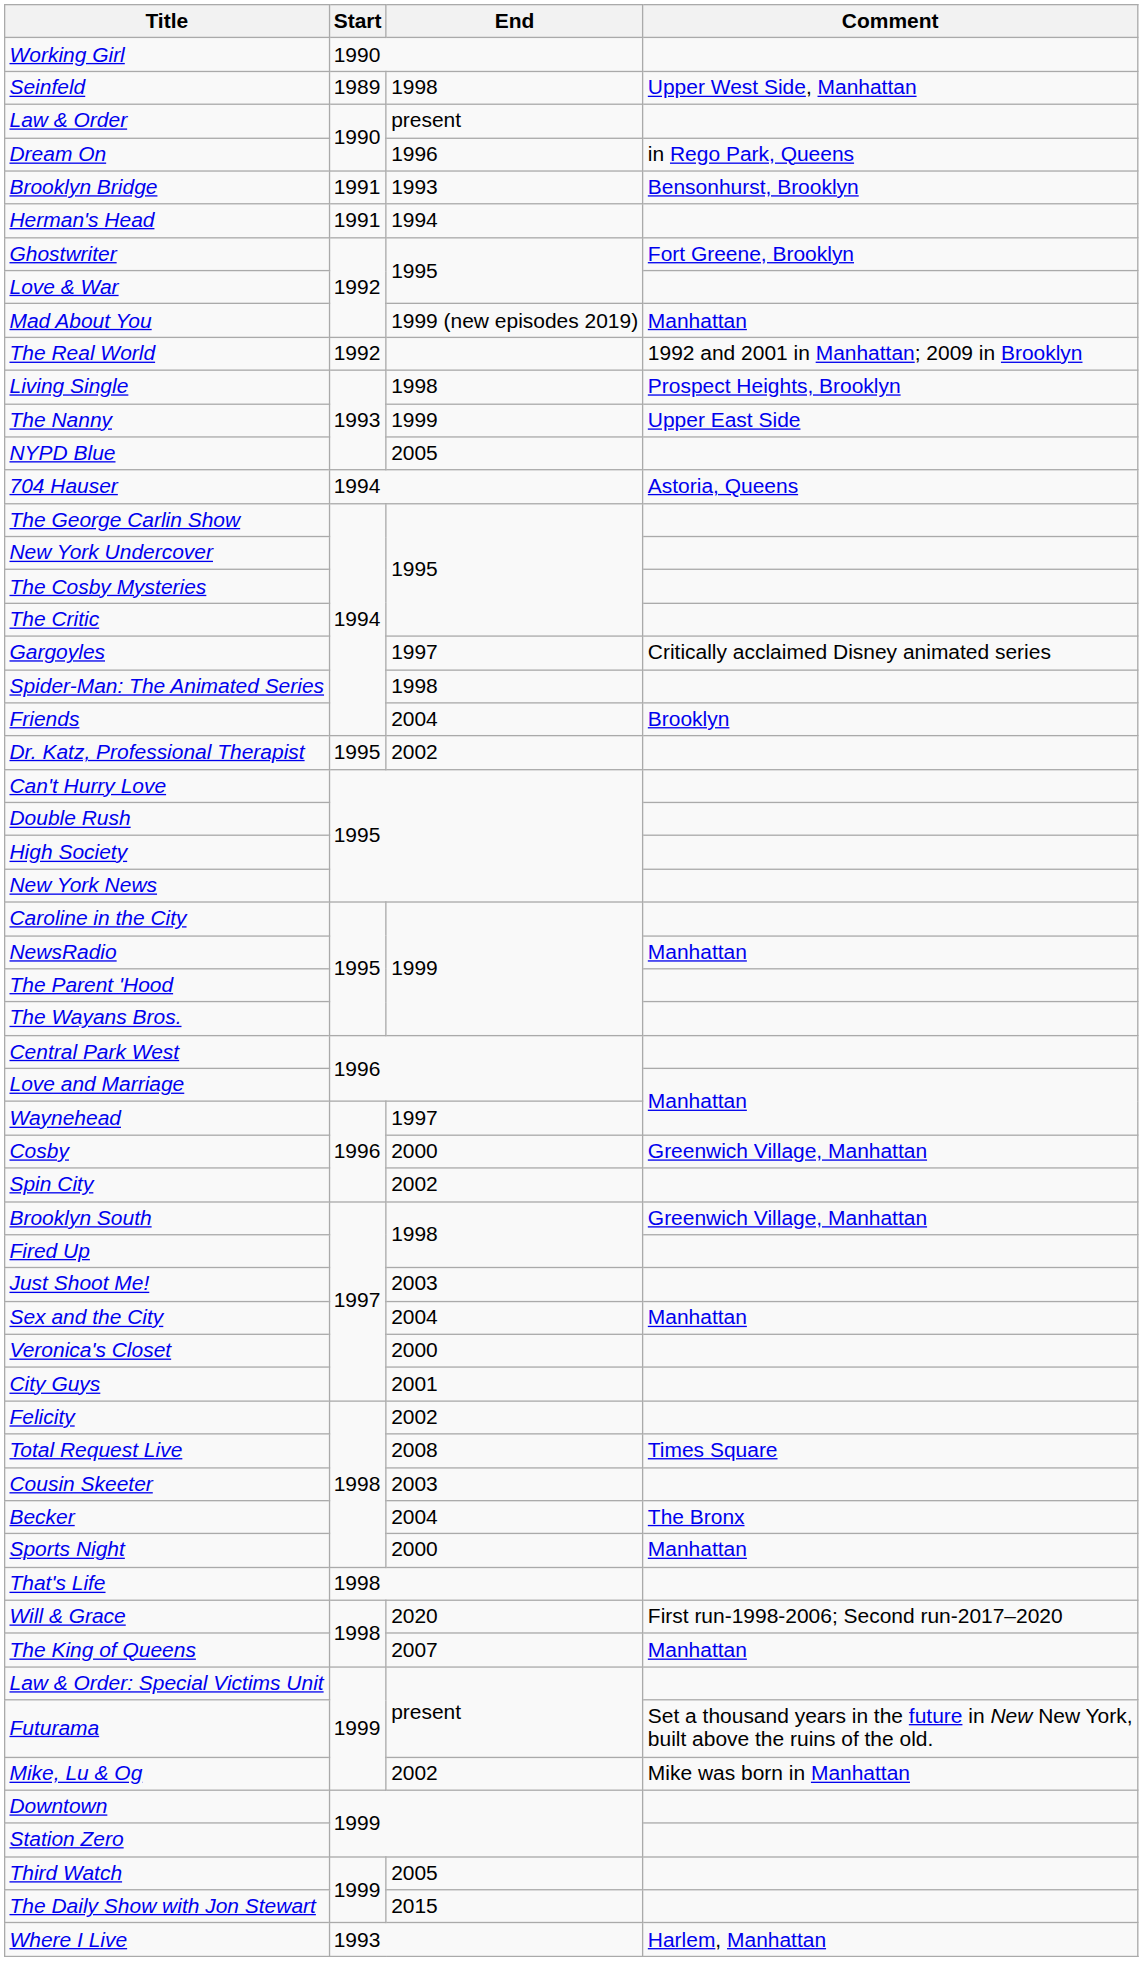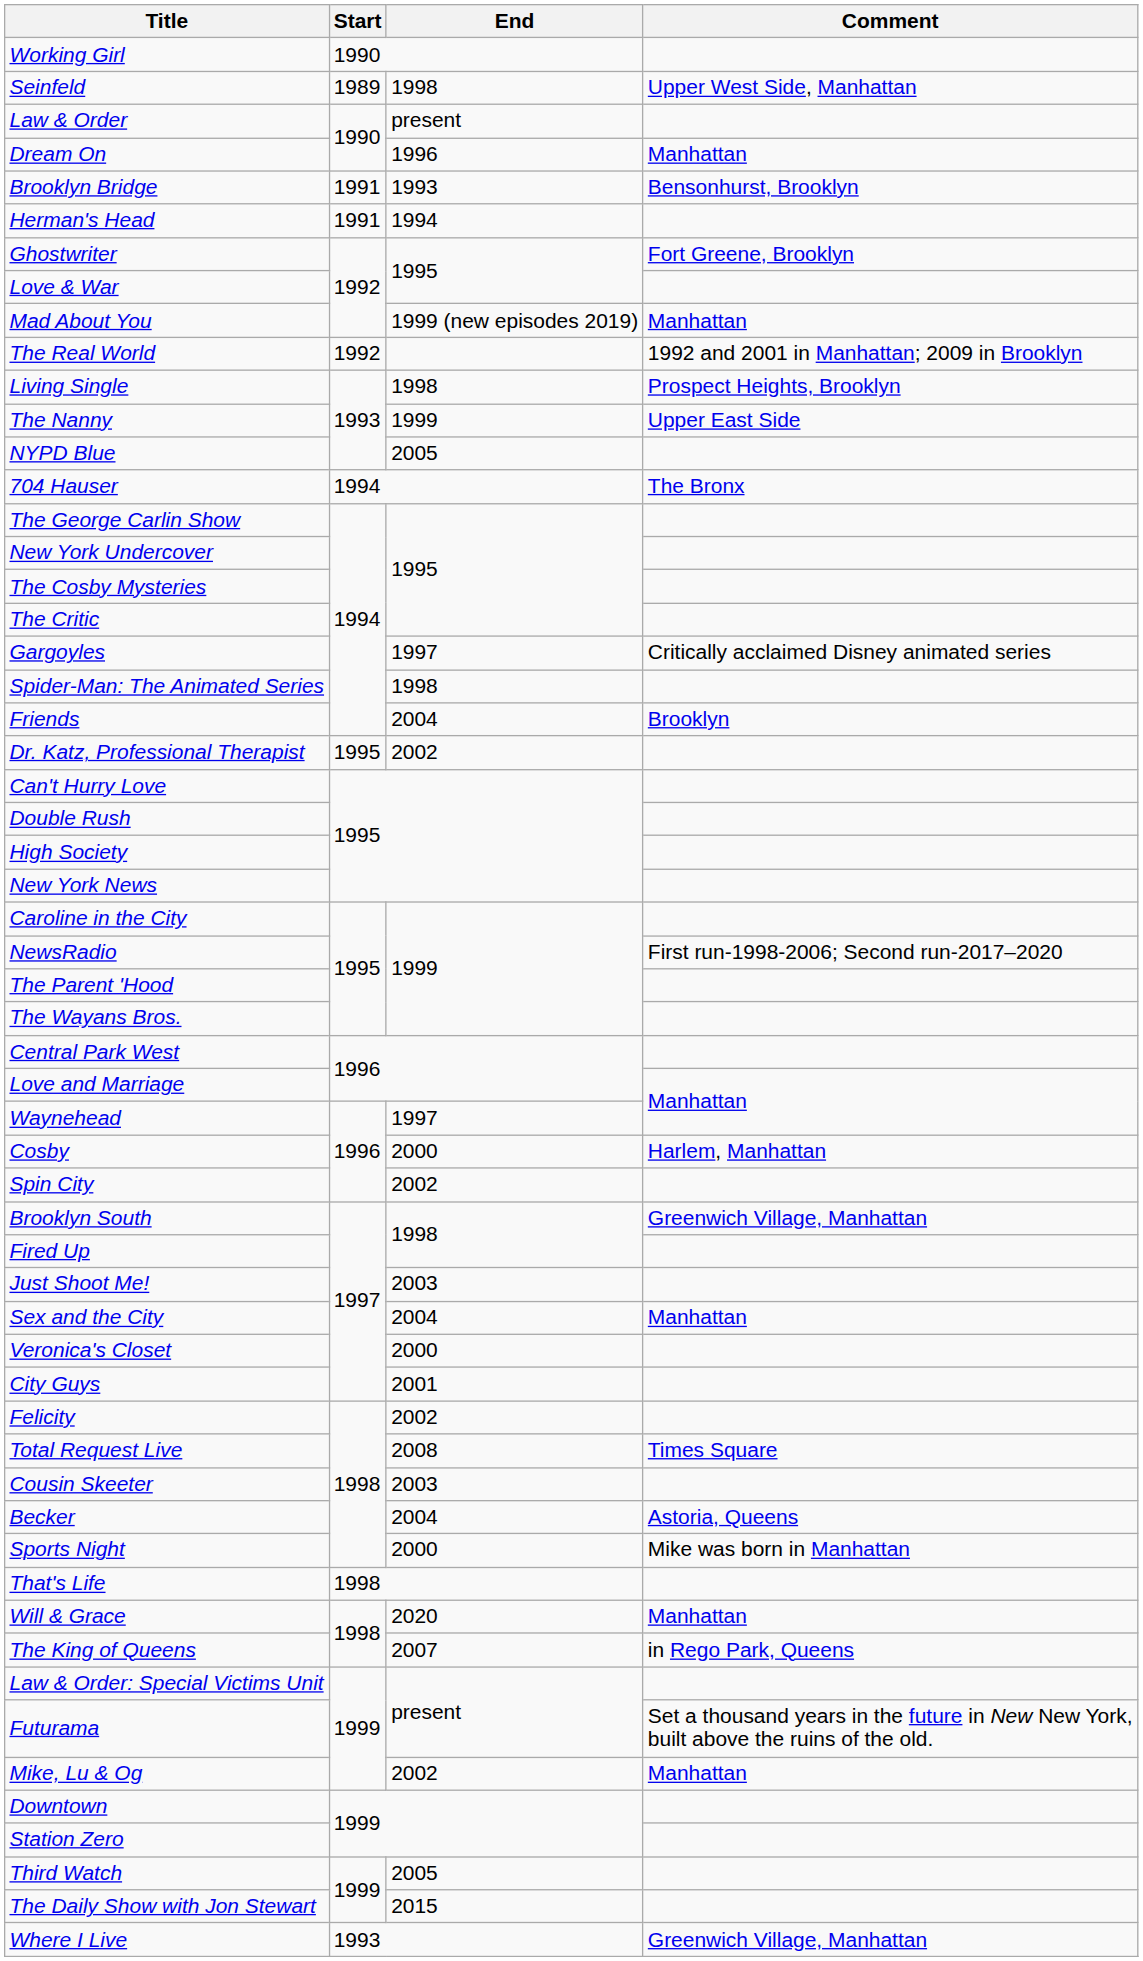(751, 154) in Rego Park, Queens -> (697, 154) Manhattan
(723, 486) Astoria, Queens -> (696, 486) The Bronx
(697, 951) Manhattan -> (855, 951) First run-1998-2006; Second run-2017–2020
(787, 1151) Greenwich Village, Manhattan -> (737, 1151) Harlem, Manhattan
(696, 1516) The Bronx -> (723, 1516) Astoria, Queens
(697, 1550) Manhattan -> (779, 1550) Mike was born in Manhattan
(855, 1616) First run-1998-2006; Second run-2017–2020 -> (697, 1616) Manhattan
(697, 1649) Manhattan -> (751, 1649) in Rego Park, Queens
(779, 1773) Mike was born in Manhattan -> (697, 1773) Manhattan
(737, 1939) Harlem, Manhattan -> (787, 1939) Greenwich Village, Manhattan
